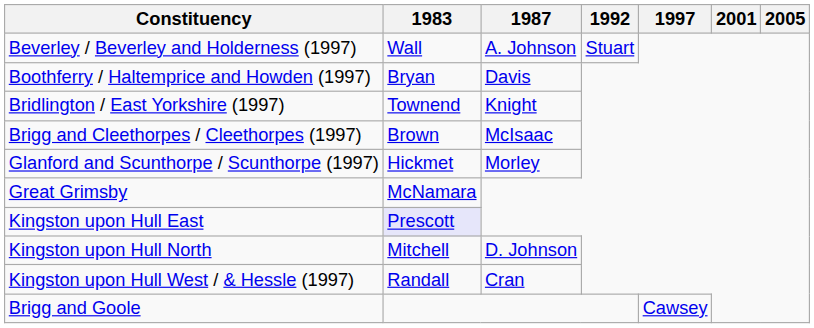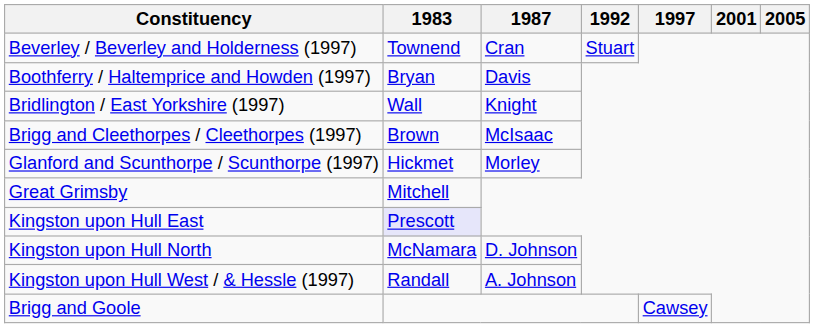(405, 47) Wall -> (424, 47) Townend
(531, 47) A. Johnson -> (505, 47) Cran
(424, 105) Townend -> (405, 105) Wall
(432, 192) McNamara -> (418, 192) Mitchell
(418, 250) Mitchell -> (432, 250) McNamara
(505, 279) Cran -> (531, 279) A. Johnson
